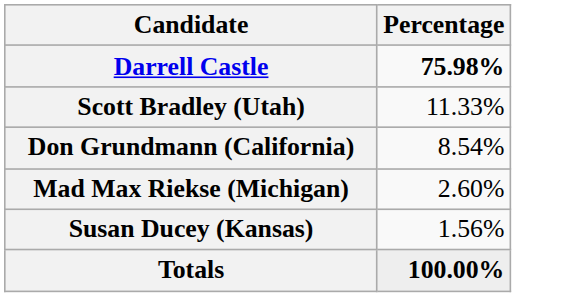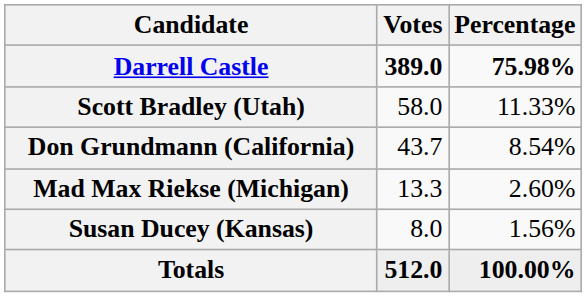+ column: (413, 24)
